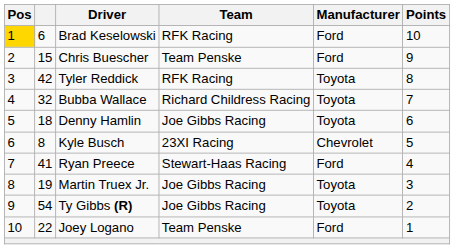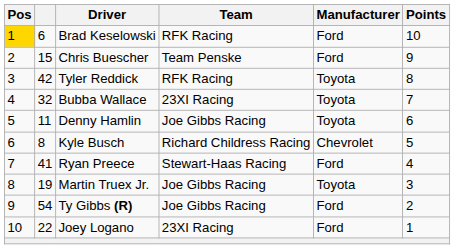(236, 99) Richard Childress Racing -> (198, 99) 23XI Racing
(45, 120) 18 -> (45, 120) 11
(198, 142) 23XI Racing -> (236, 142) Richard Childress Racing
(336, 205) Toyota -> (330, 205) Ford
(202, 226) Team Penske -> (198, 226) 23XI Racing
